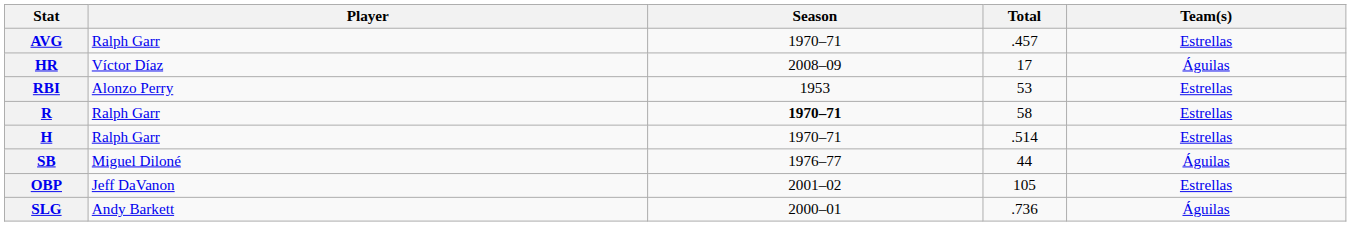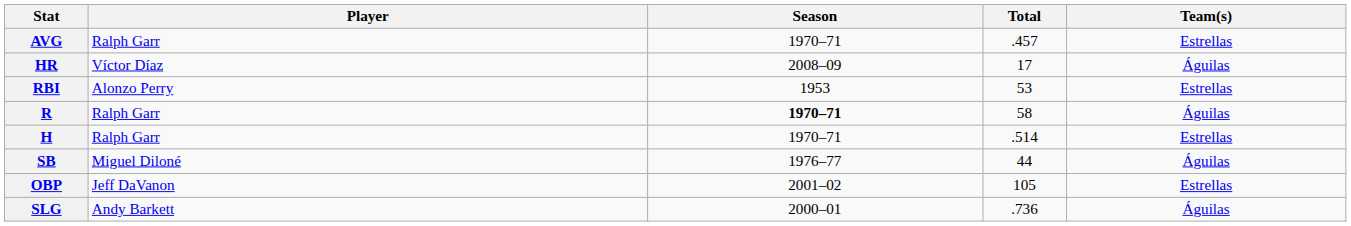(1206, 112) Estrellas -> (1206, 112) Águilas
